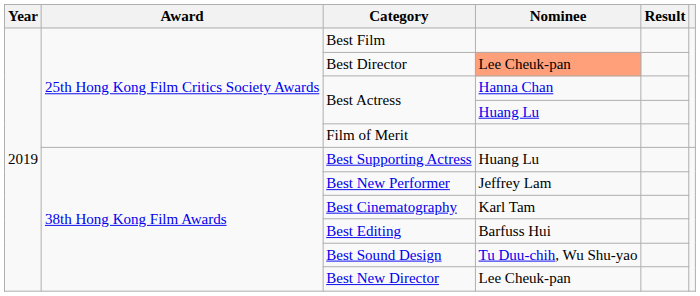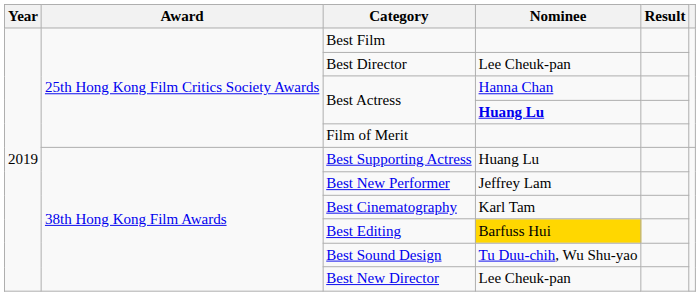(525, 64) lightsalmon background -> (525, 64) no background
(509, 111) normal -> (511, 111) bold
(515, 231) no background -> (515, 231) gold background
